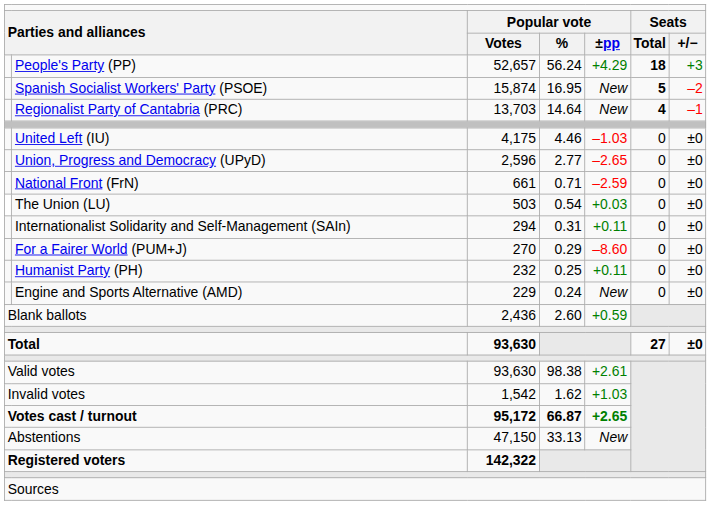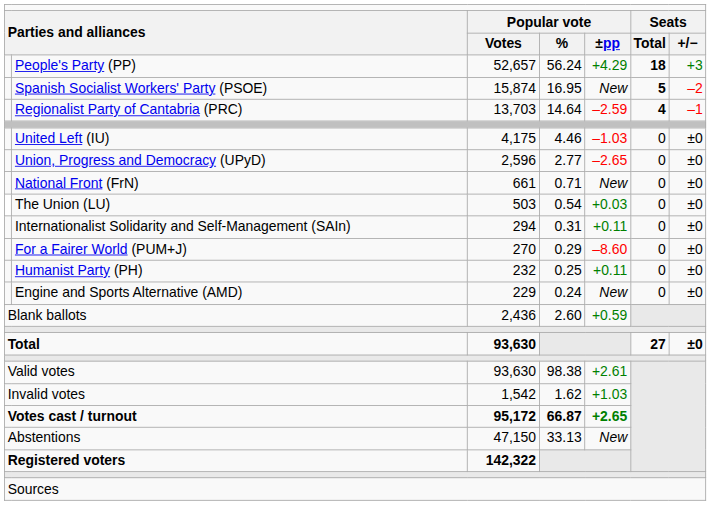(613, 110) New -> (610, 110) –2.59
(610, 182) –2.59 -> (613, 182) New
